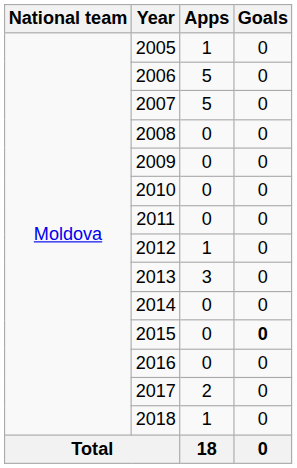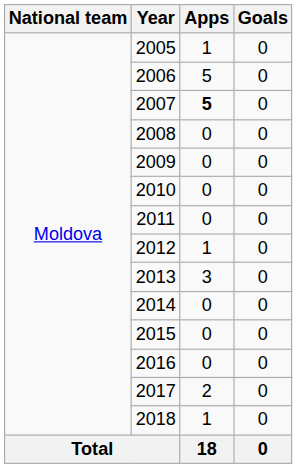(207, 104) normal -> (207, 104) bold
(263, 334) bold -> (263, 334) normal
